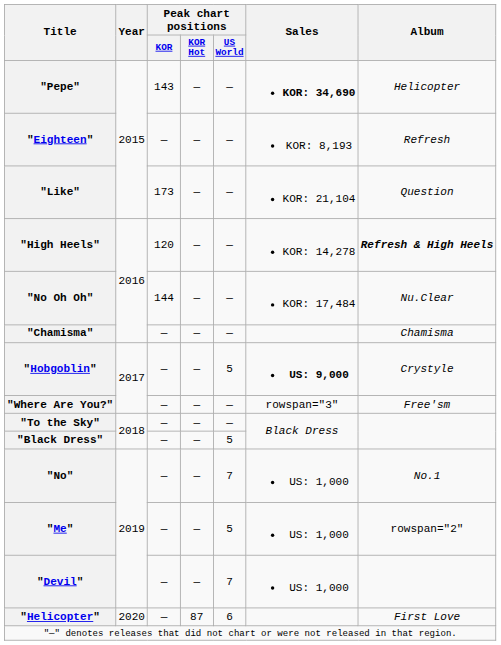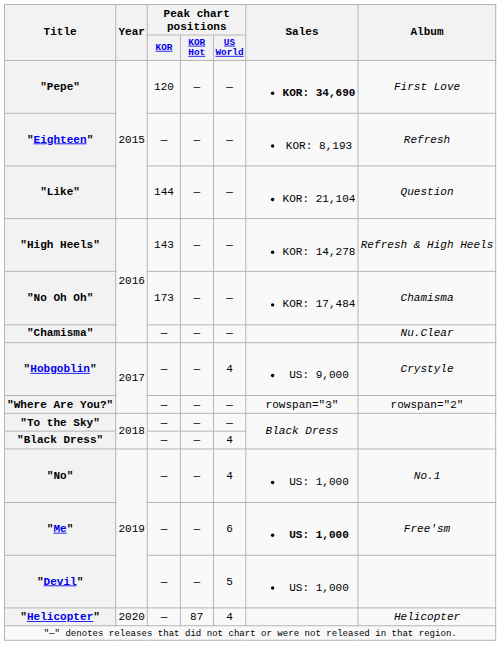(164, 87) 143 -> (164, 87) 120
(427, 87) Helicopter -> (427, 87) First Love
(164, 192) 173 -> (164, 192) 144
(164, 245) 120 -> (164, 245) 143
(427, 245) bold -> (427, 245) normal
(164, 298) 144 -> (164, 298) 173
(427, 298) Nu.Clear -> (427, 298) Chamisma
(427, 333) Chamisma -> (427, 333) Nu.Clear
(230, 369) 5 -> (230, 369) 4
(302, 375) bold -> (302, 375) normal
(427, 404) Free'sm -> (427, 404) rowspan="2"
(230, 440) 5 -> (230, 440) 4
(230, 476) 7 -> (230, 476) 4
(230, 529) 5 -> (230, 529) 6
(302, 535) normal -> (302, 535) bold
(427, 529) rowspan="2" -> (427, 529) Free'sm
(230, 582) 7 -> (230, 582) 5
(230, 617) 6 -> (230, 617) 4
(427, 617) First Love -> (427, 617) Helicopter
